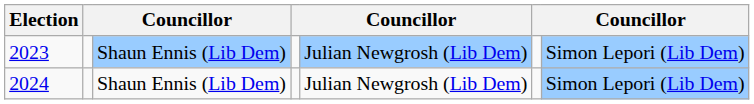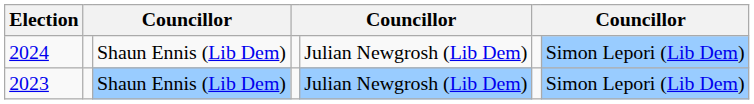rows swapped: (29, 51) <-> (29, 83)
